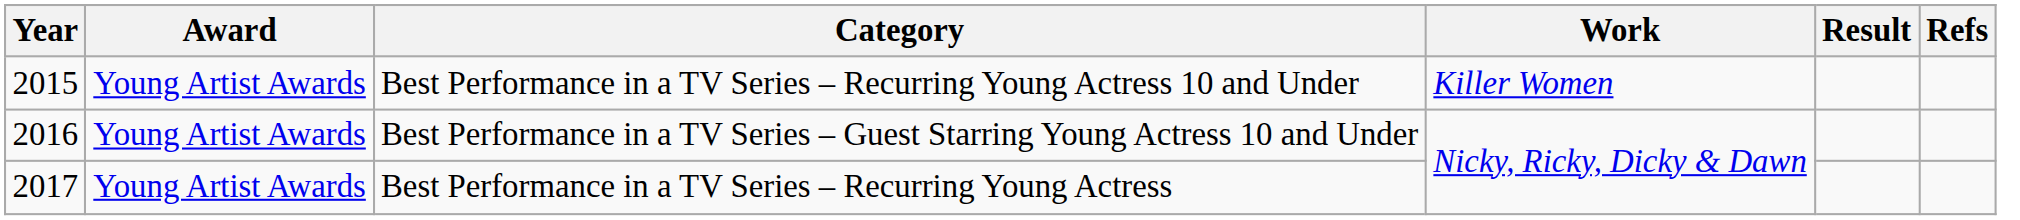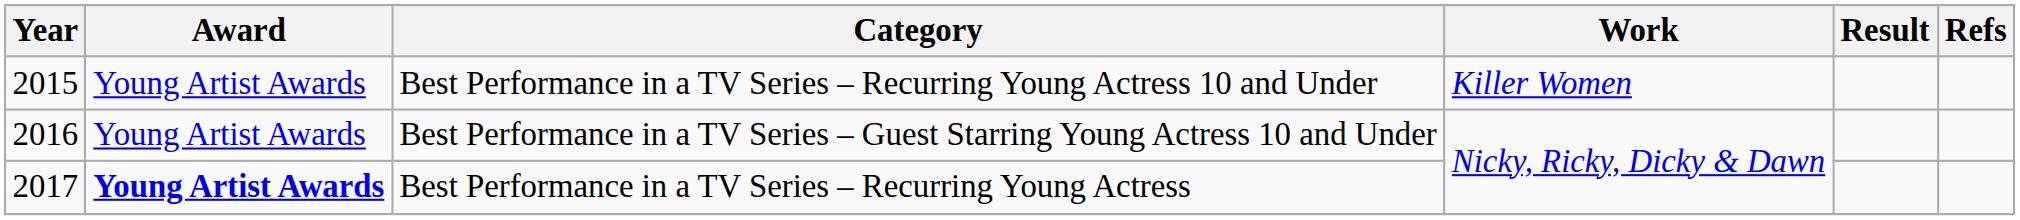(230, 186) normal -> (239, 186) bold
